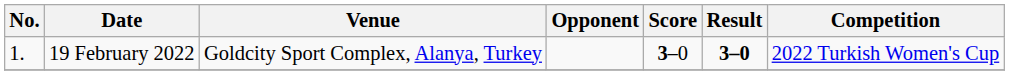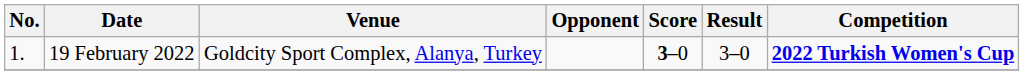(734, 53) bold -> (734, 53) normal
(885, 53) normal -> (893, 53) bold
